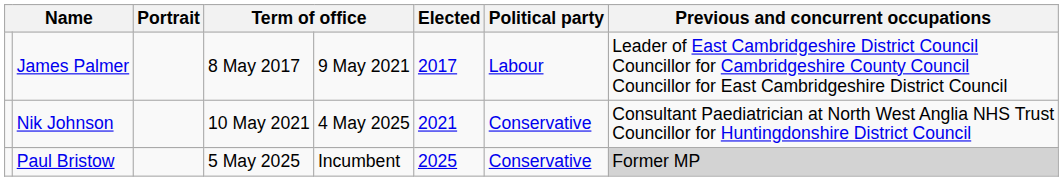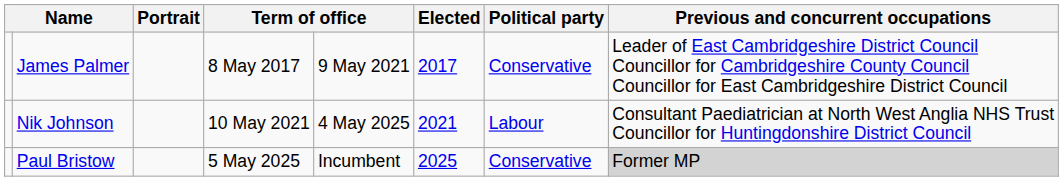(516, 66) Labour -> (540, 66) Conservative
(540, 123) Conservative -> (516, 123) Labour
